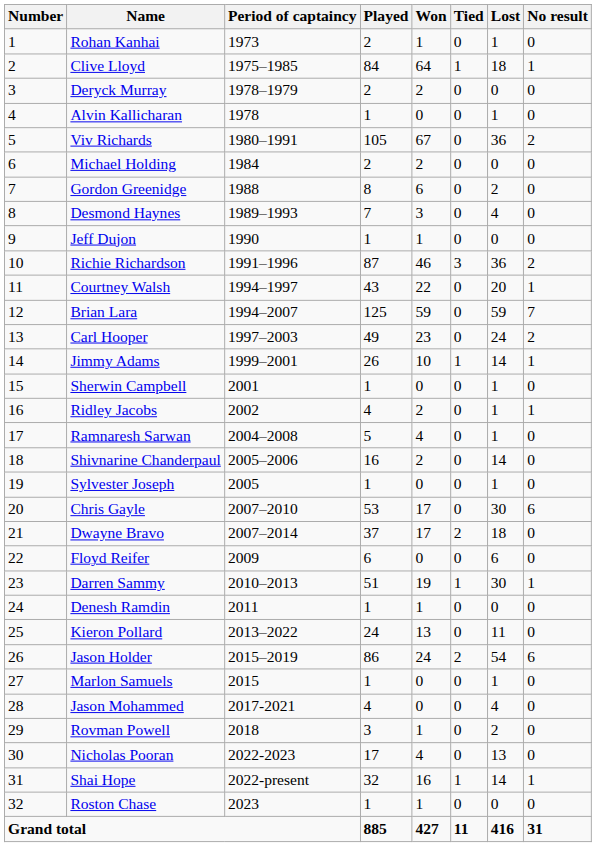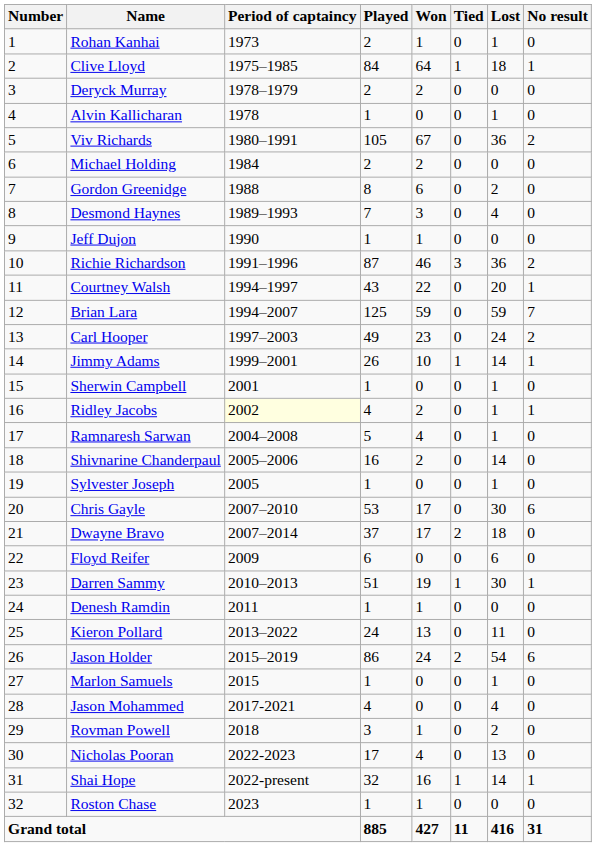(243, 410) no background -> (243, 410) lightyellow background
